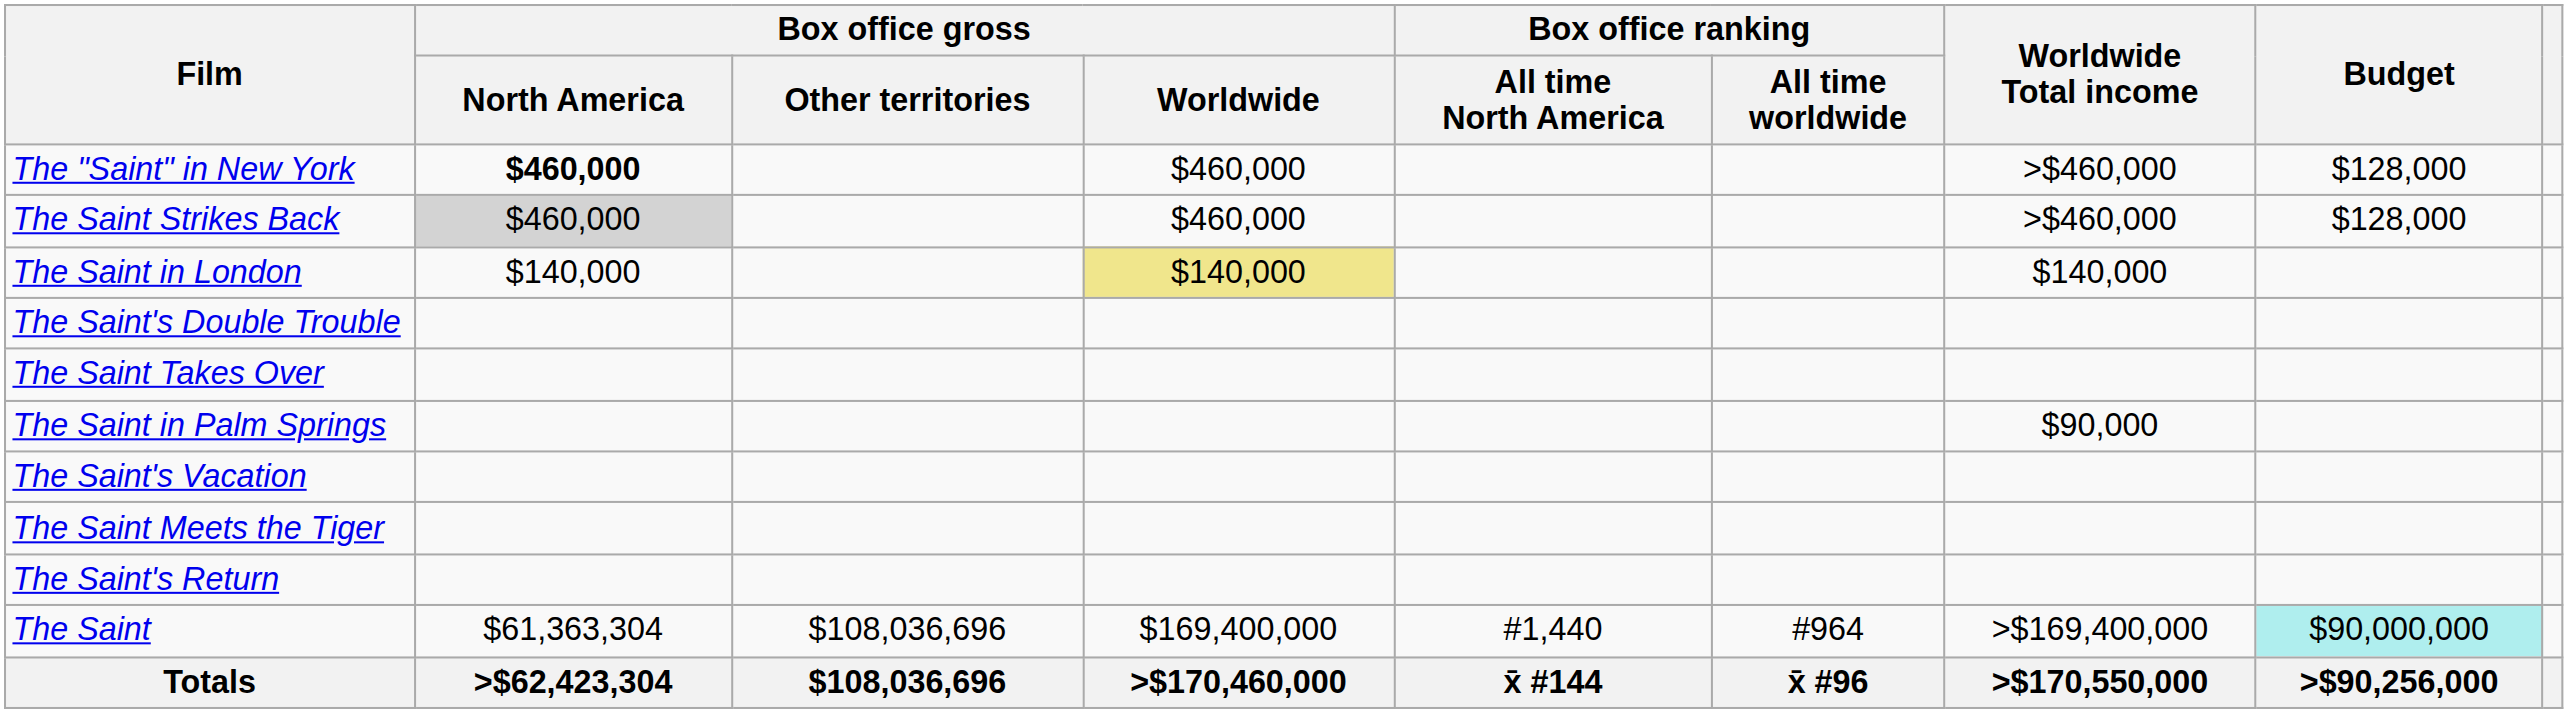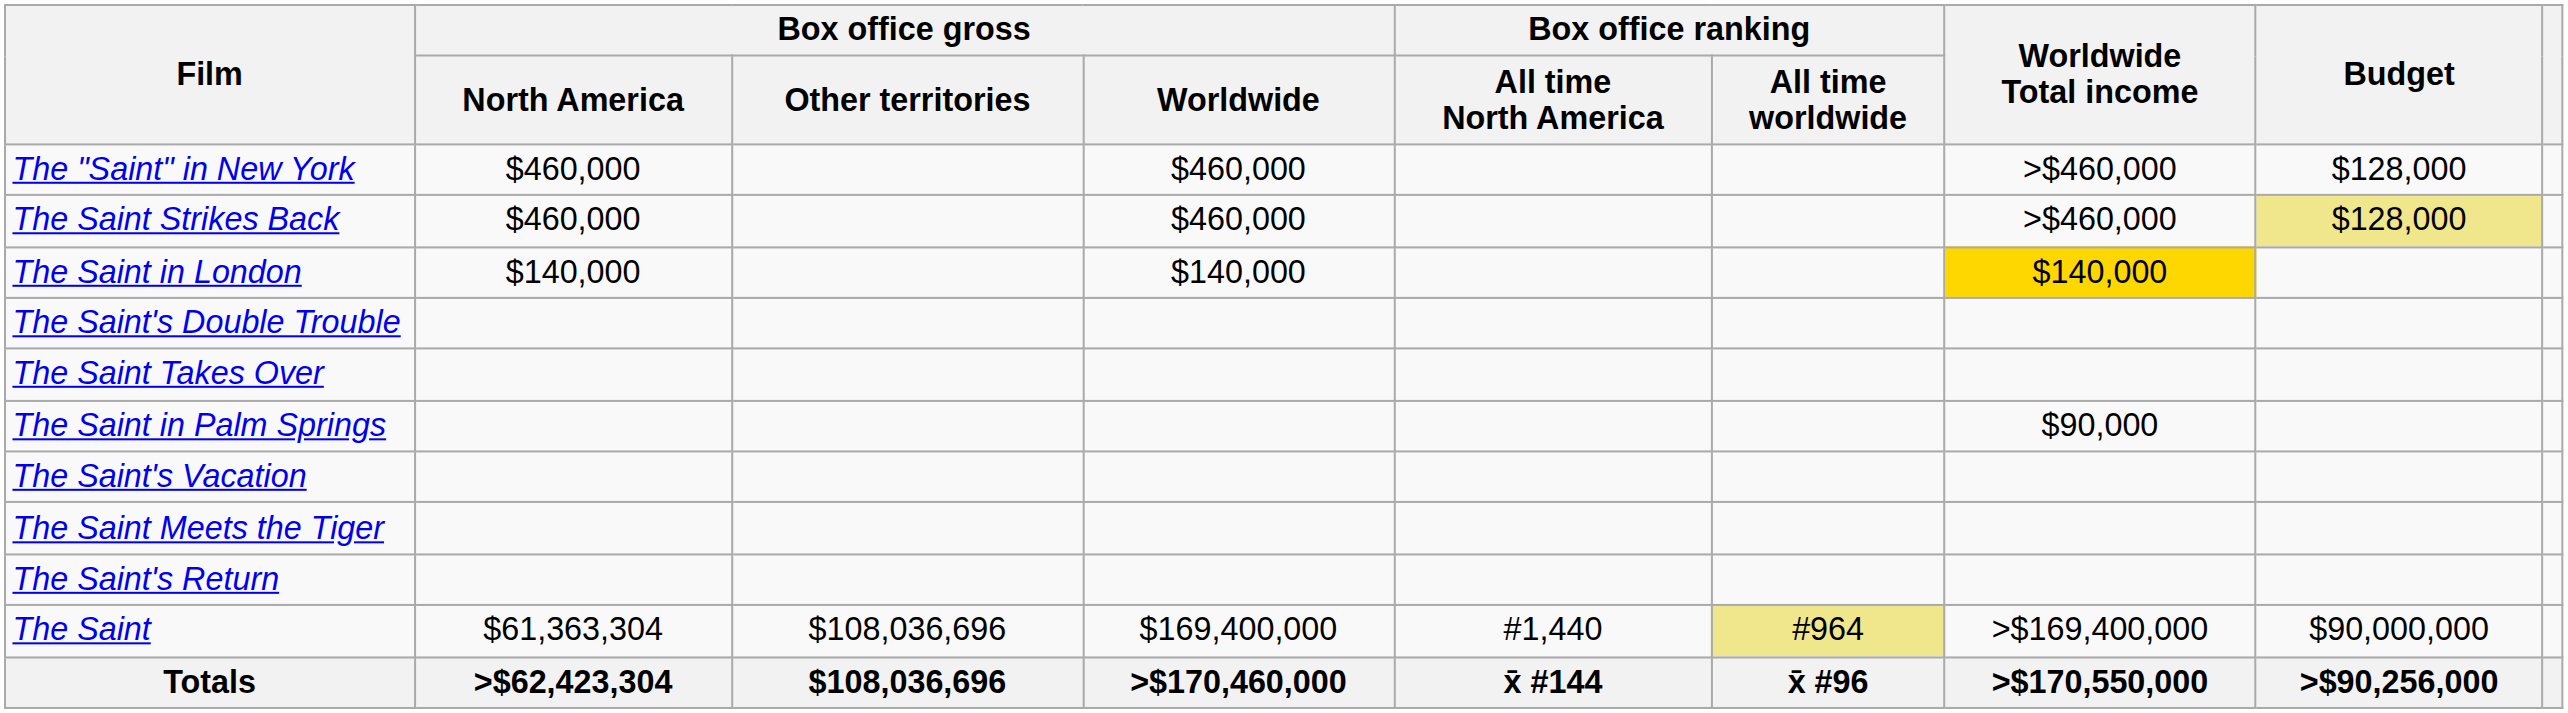(573, 169) bold -> (573, 169) normal
(573, 220) lightgrey background -> (573, 220) no background
(2399, 220) no background -> (2399, 220) khaki background
(1238, 271) khaki background -> (1238, 271) no background
(2100, 271) no background -> (2100, 271) gold background
(1828, 630) no background -> (1828, 630) khaki background
(2399, 630) paleturquoise background -> (2399, 630) no background
